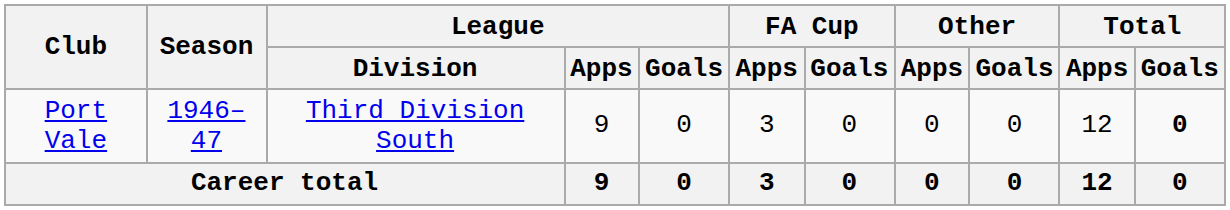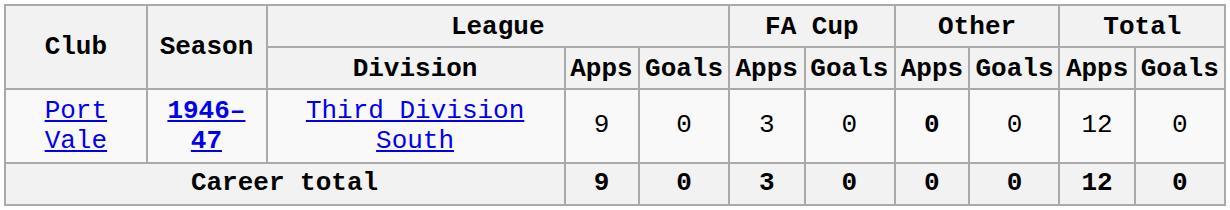(206, 126) normal -> (206, 126) bold
(932, 126) normal -> (932, 126) bold
(1180, 126) bold -> (1180, 126) normal
